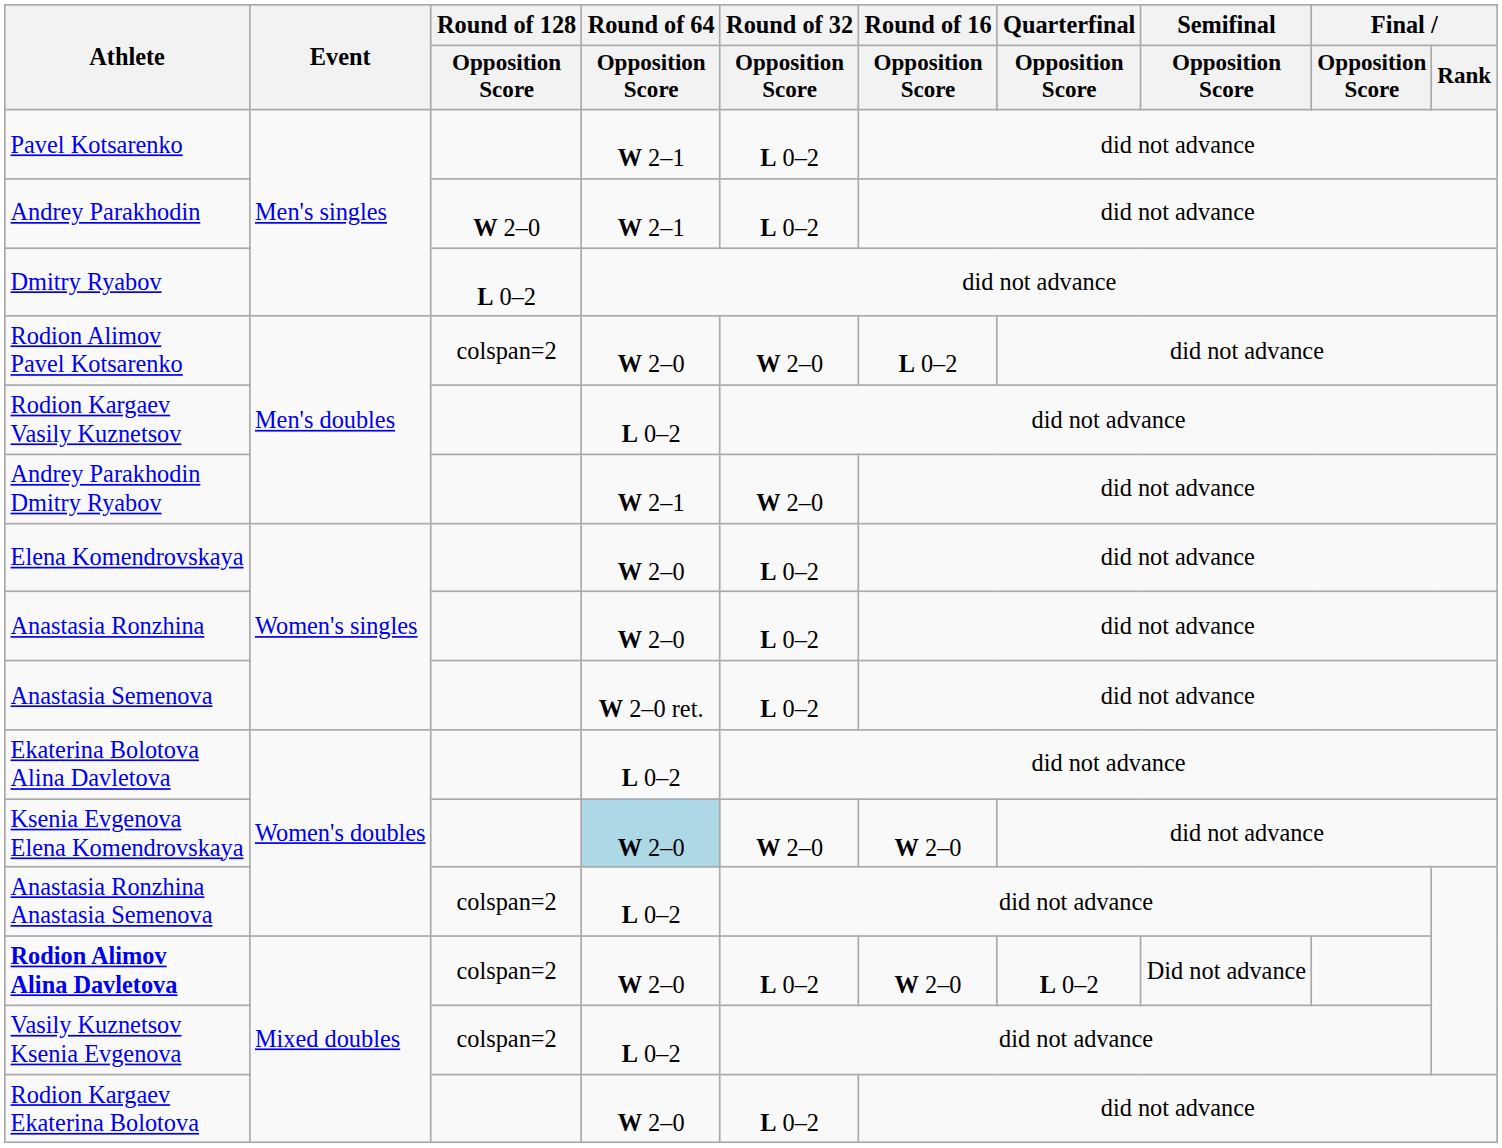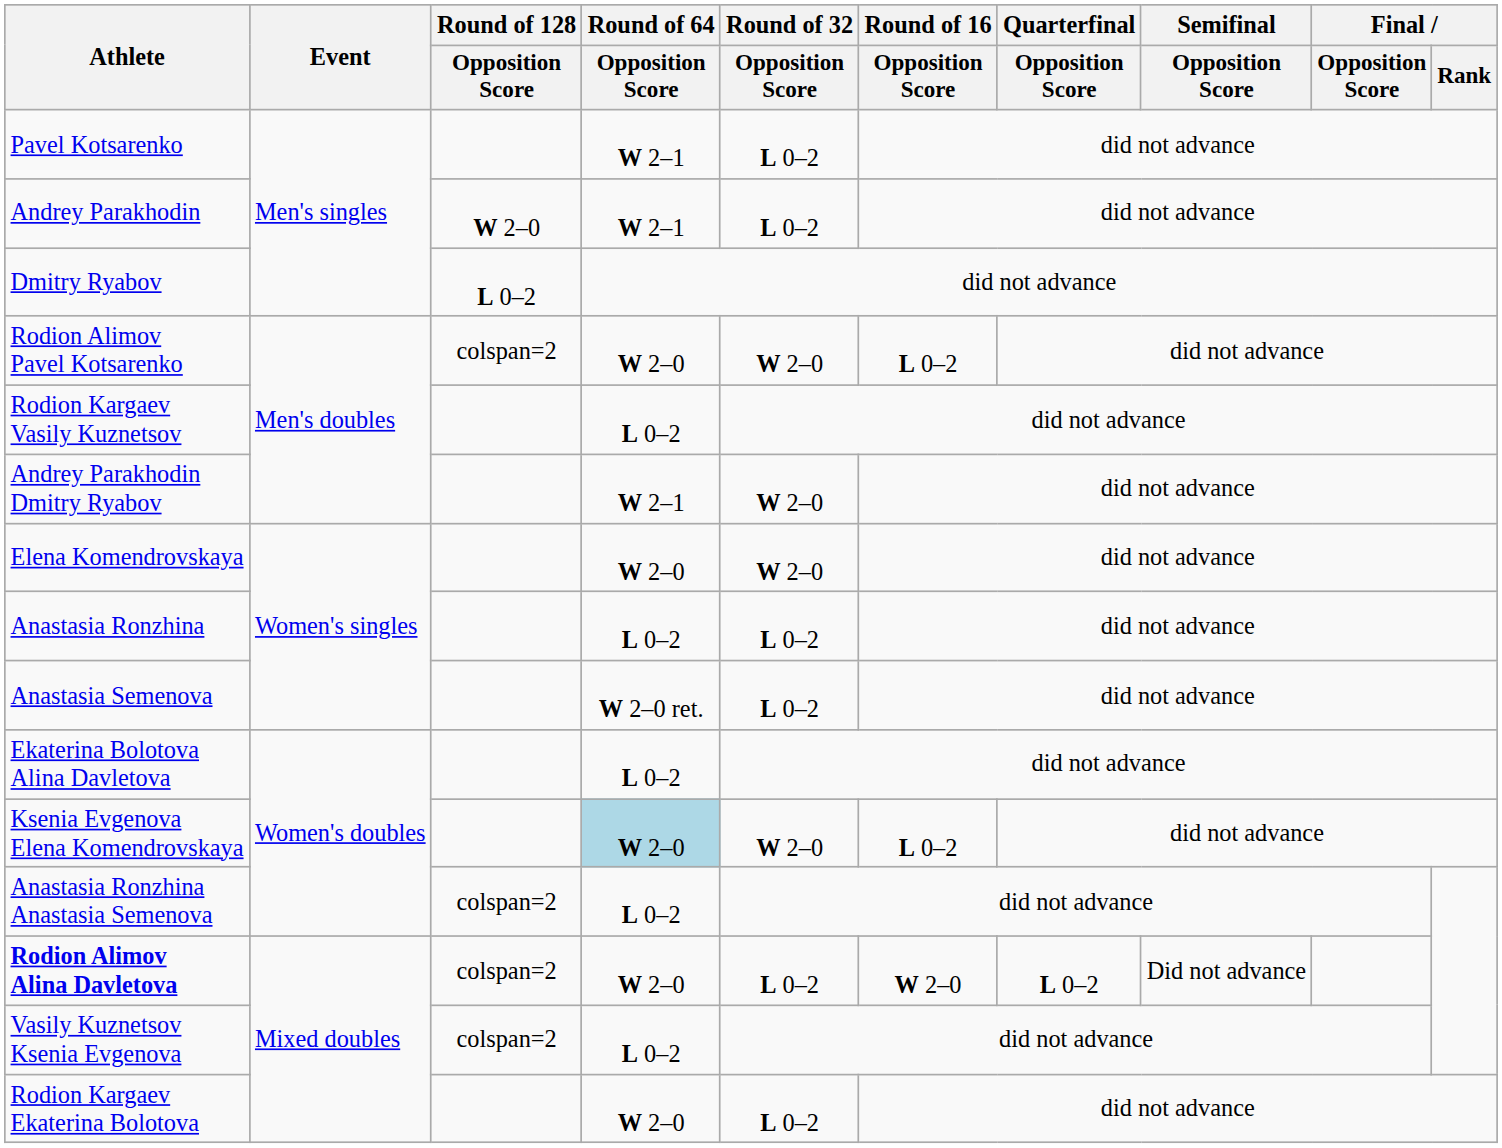(790, 572) L 0–2 -> (790, 572) W 2–0
(651, 640) W 2–0 -> (651, 640) L 0–2
(928, 847) W 2–0 -> (928, 847) L 0–2
